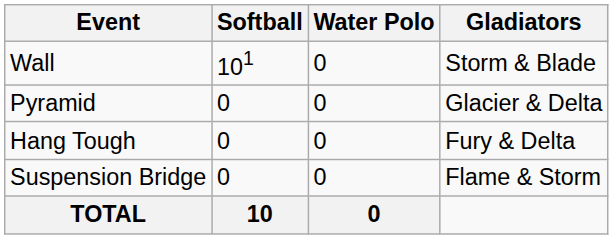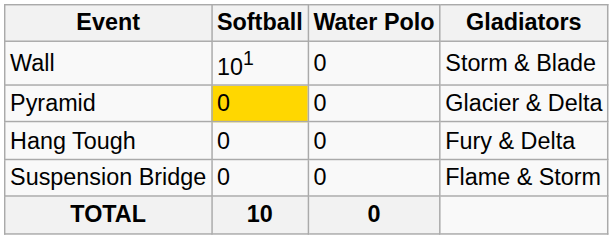(223, 103) no background -> (223, 103) gold background
